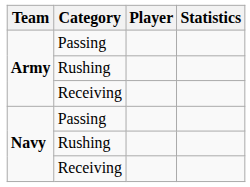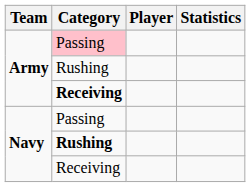(82, 43) no background -> (80, 43) pink background
(90, 93) normal -> (89, 93) bold
(84, 143) normal -> (84, 143) bold
